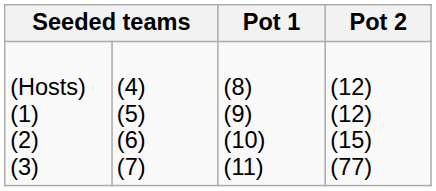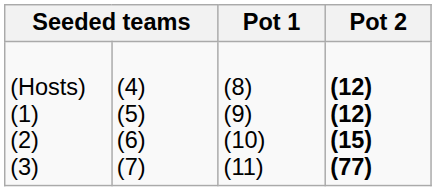(351, 126) normal -> (351, 126) bold
